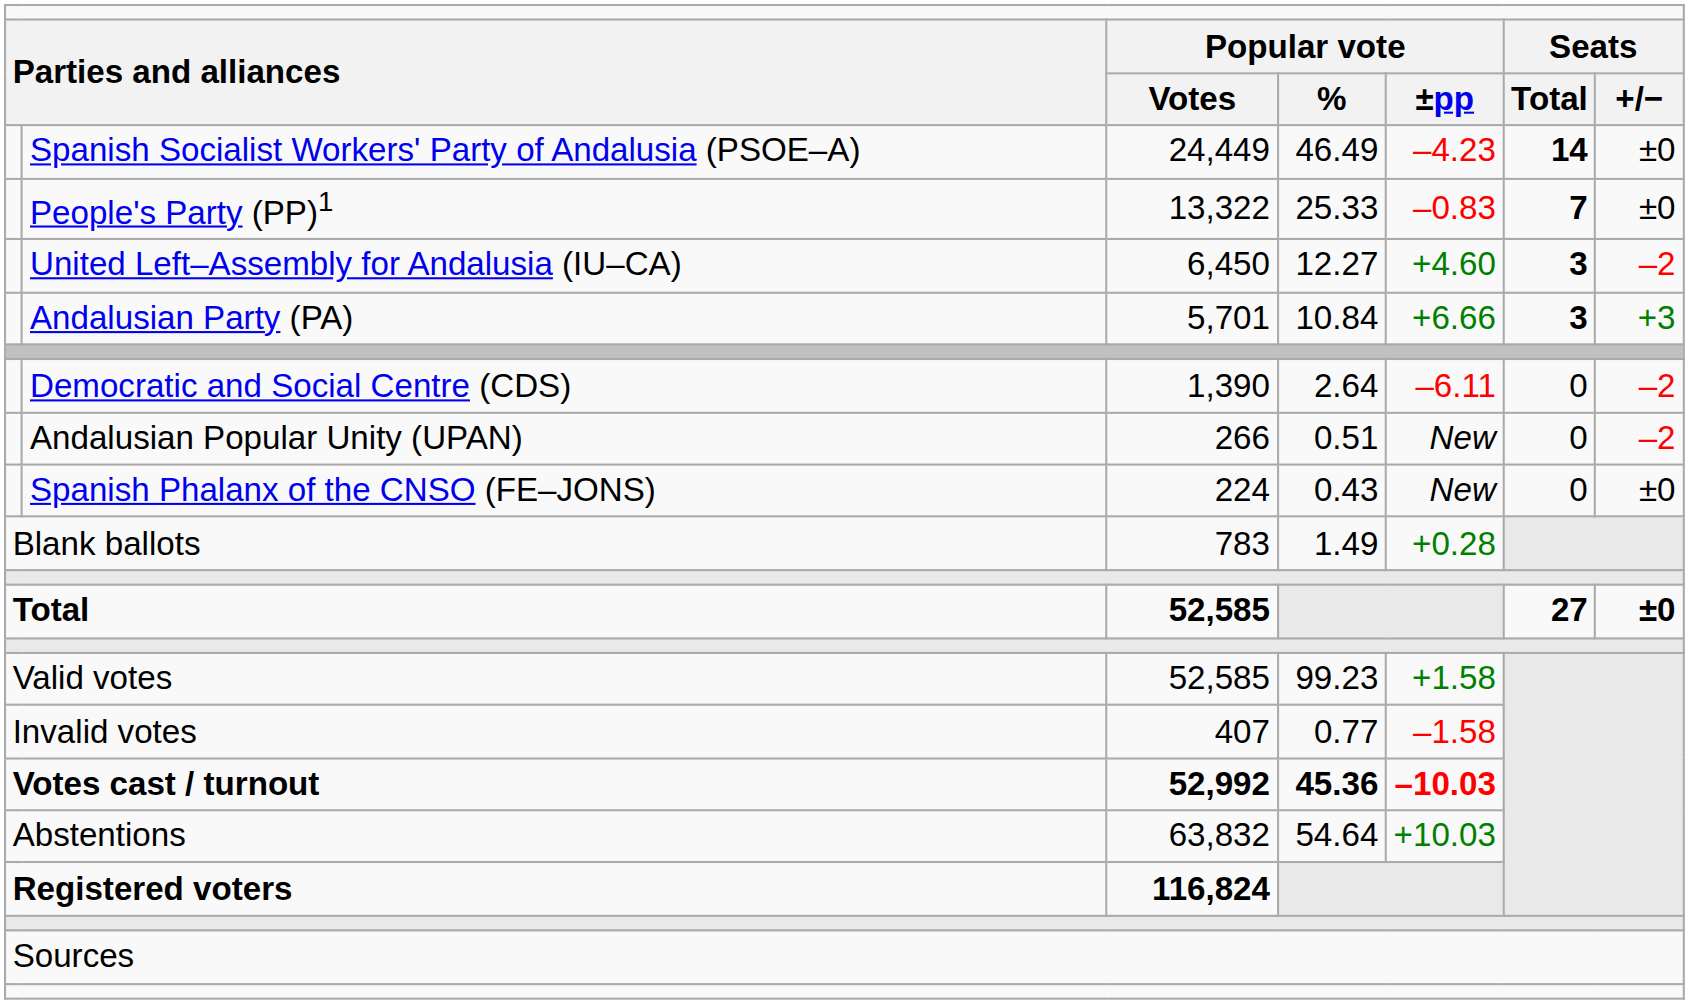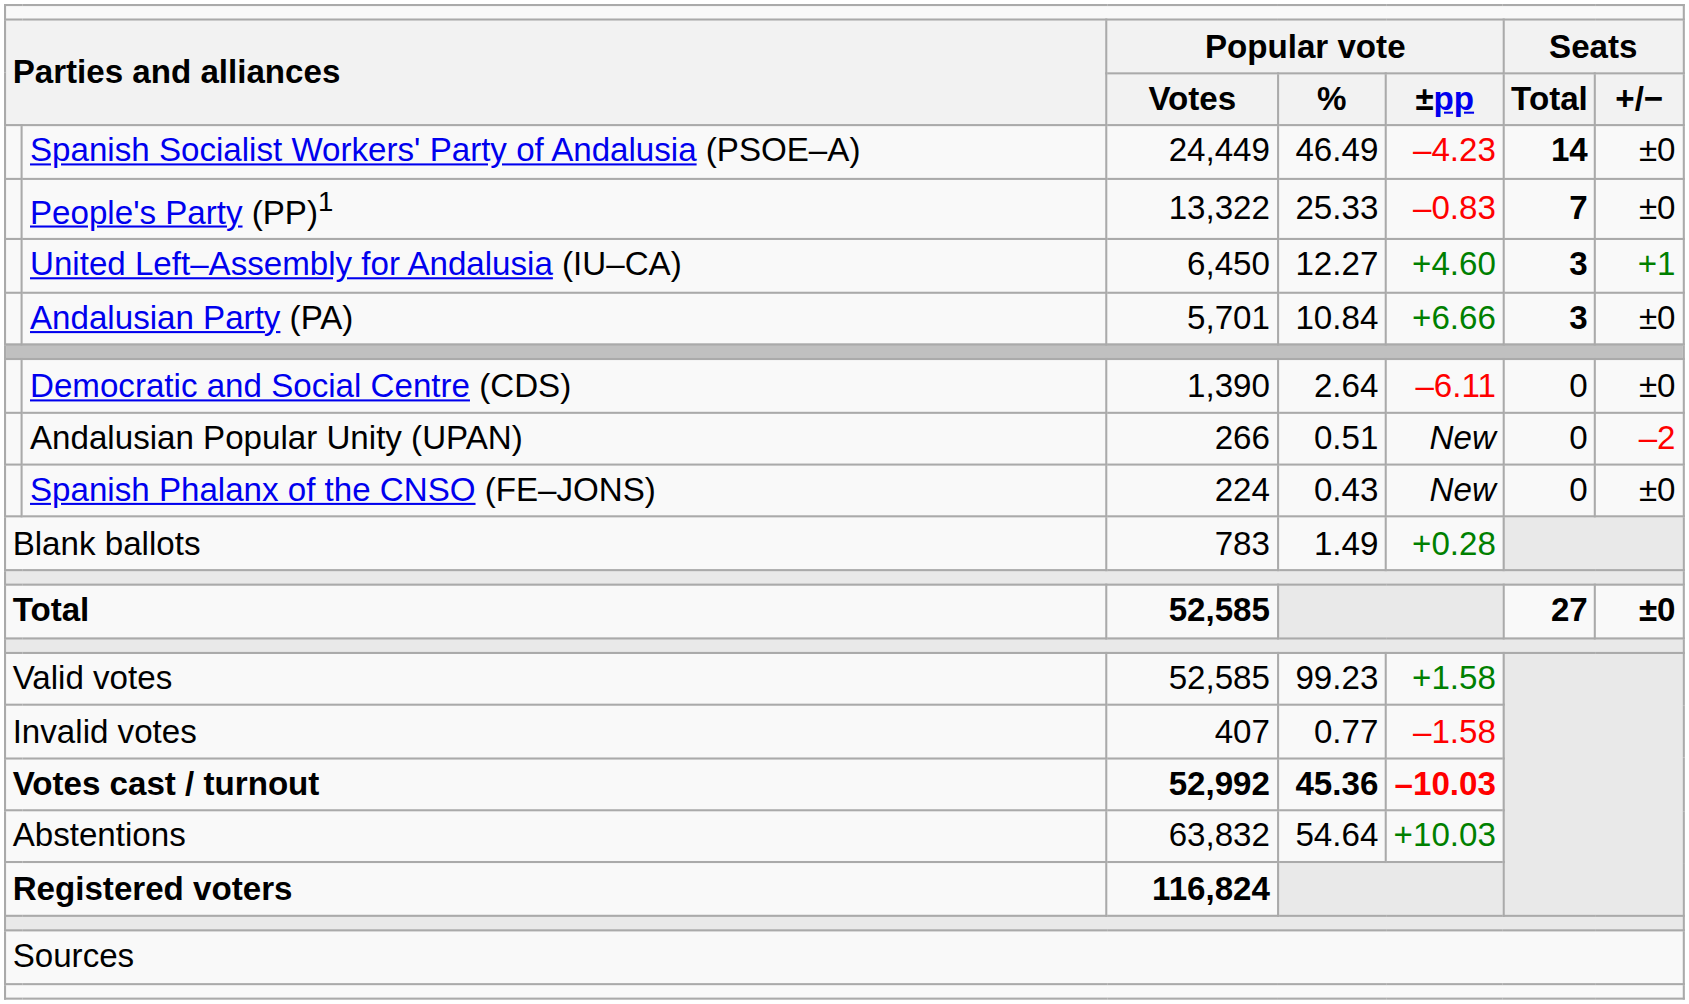(1657, 265) –2 -> (1657, 265) +1
(1657, 317) +3 -> (1657, 317) ±0
(1657, 385) –2 -> (1657, 385) ±0
